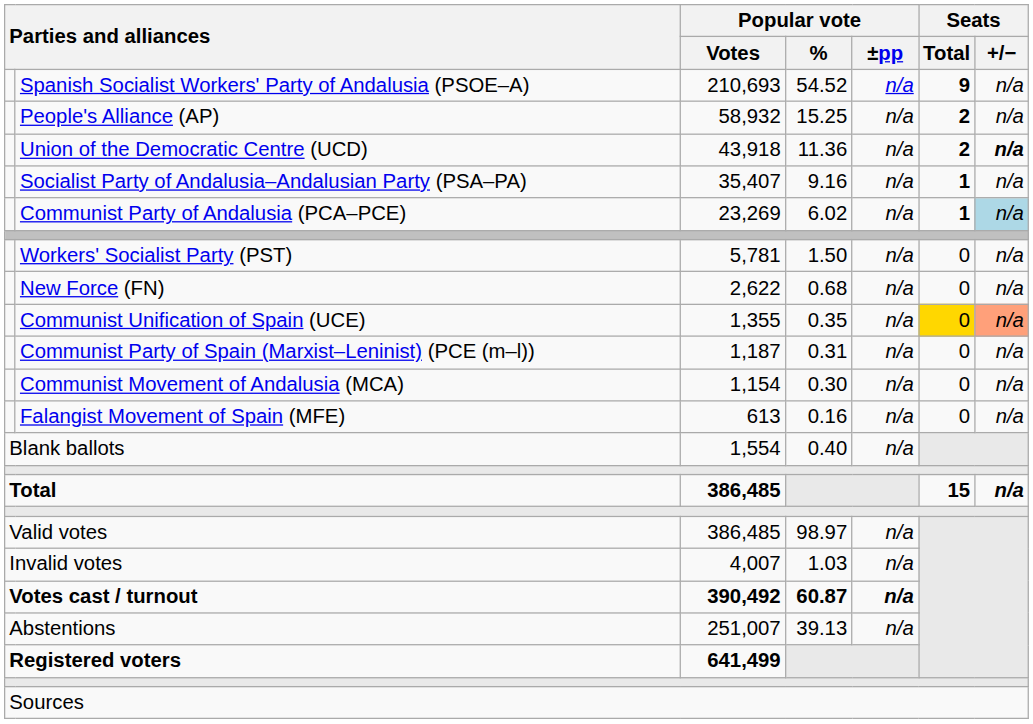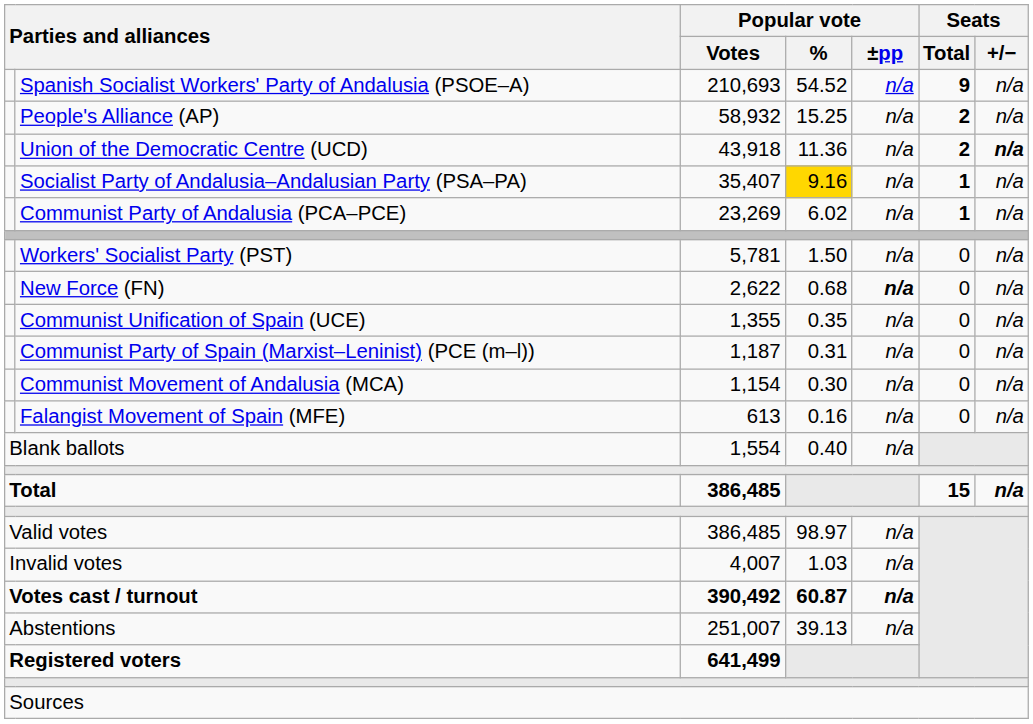(827, 181) no background -> (827, 181) gold background
(1010, 213) lightblue background -> (1010, 213) no background
(900, 287) normal -> (899, 287) bold
(964, 320) gold background -> (964, 320) no background
(1010, 320) lightsalmon background -> (1010, 320) no background
